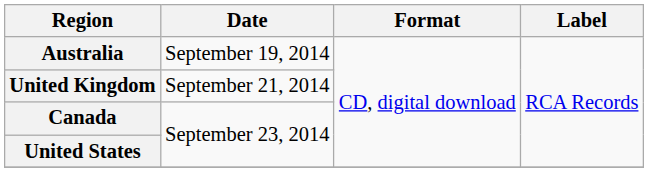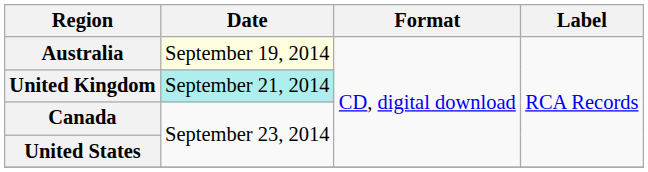(247, 53) no background -> (247, 53) lightyellow background
(247, 85) no background -> (247, 85) paleturquoise background
